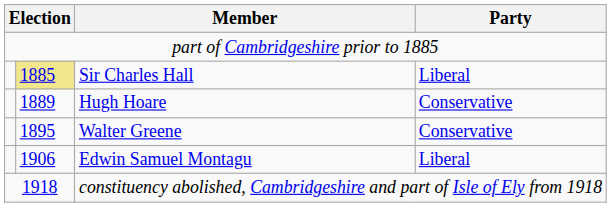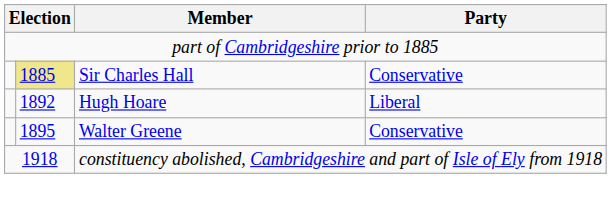(444, 74) Liberal -> (416, 74) Conservative
(37, 103) 1889 -> (37, 103) 1892
(466, 103) Conservative -> (395, 103) Liberal
- row: (165, 159)
